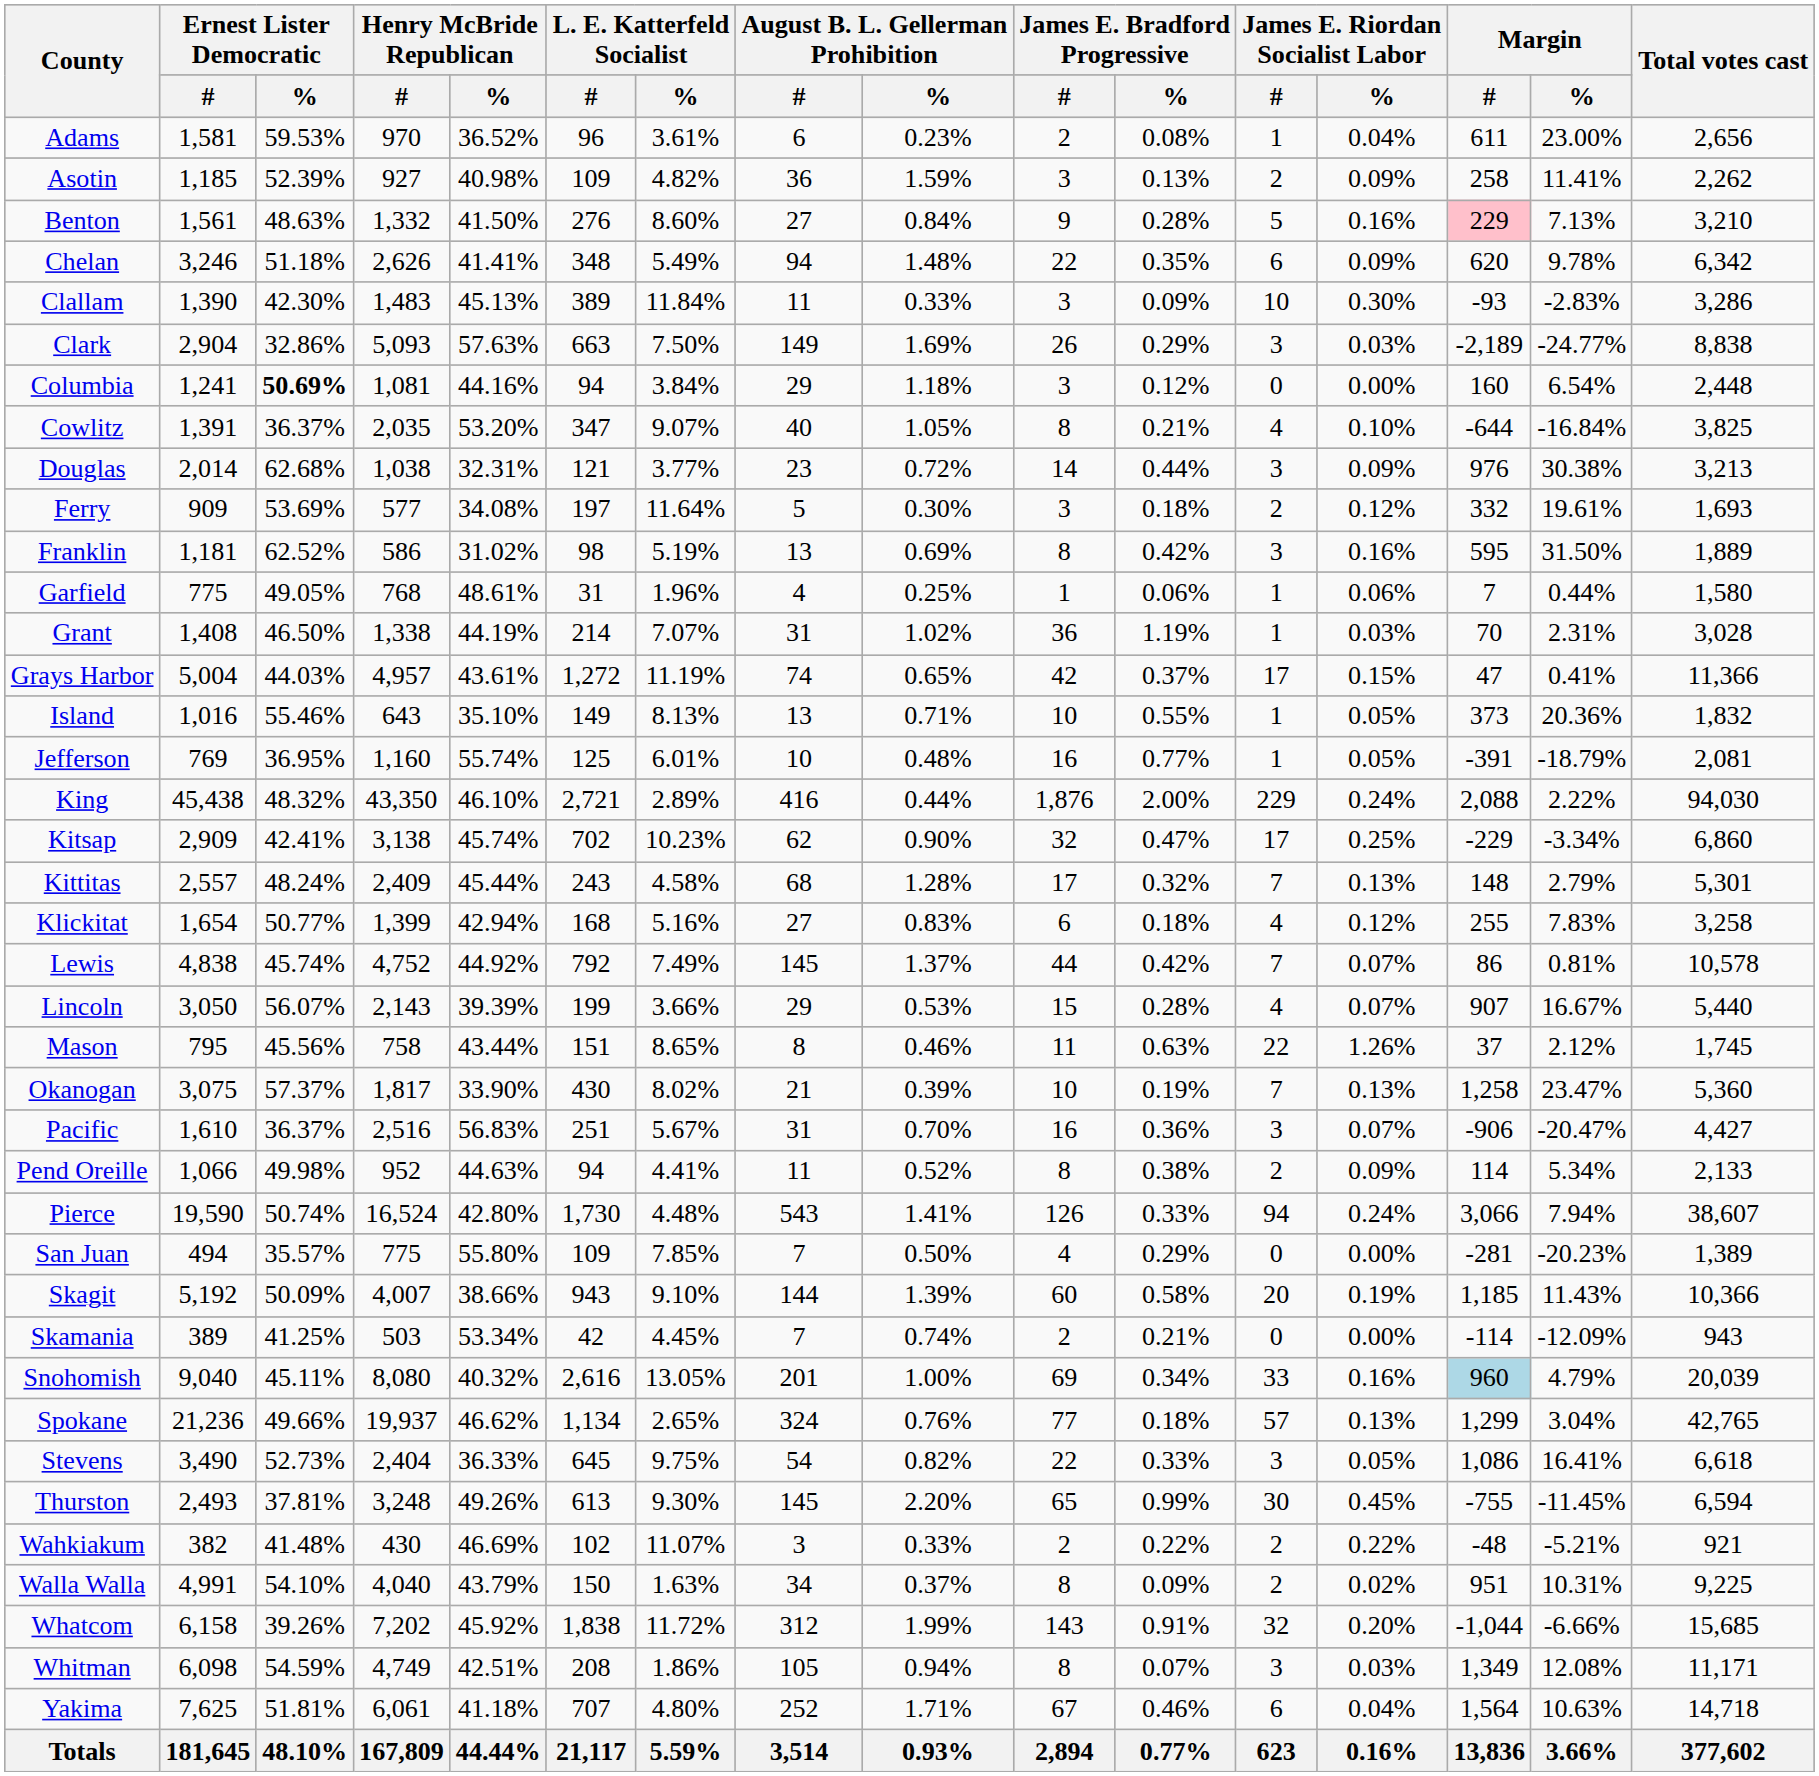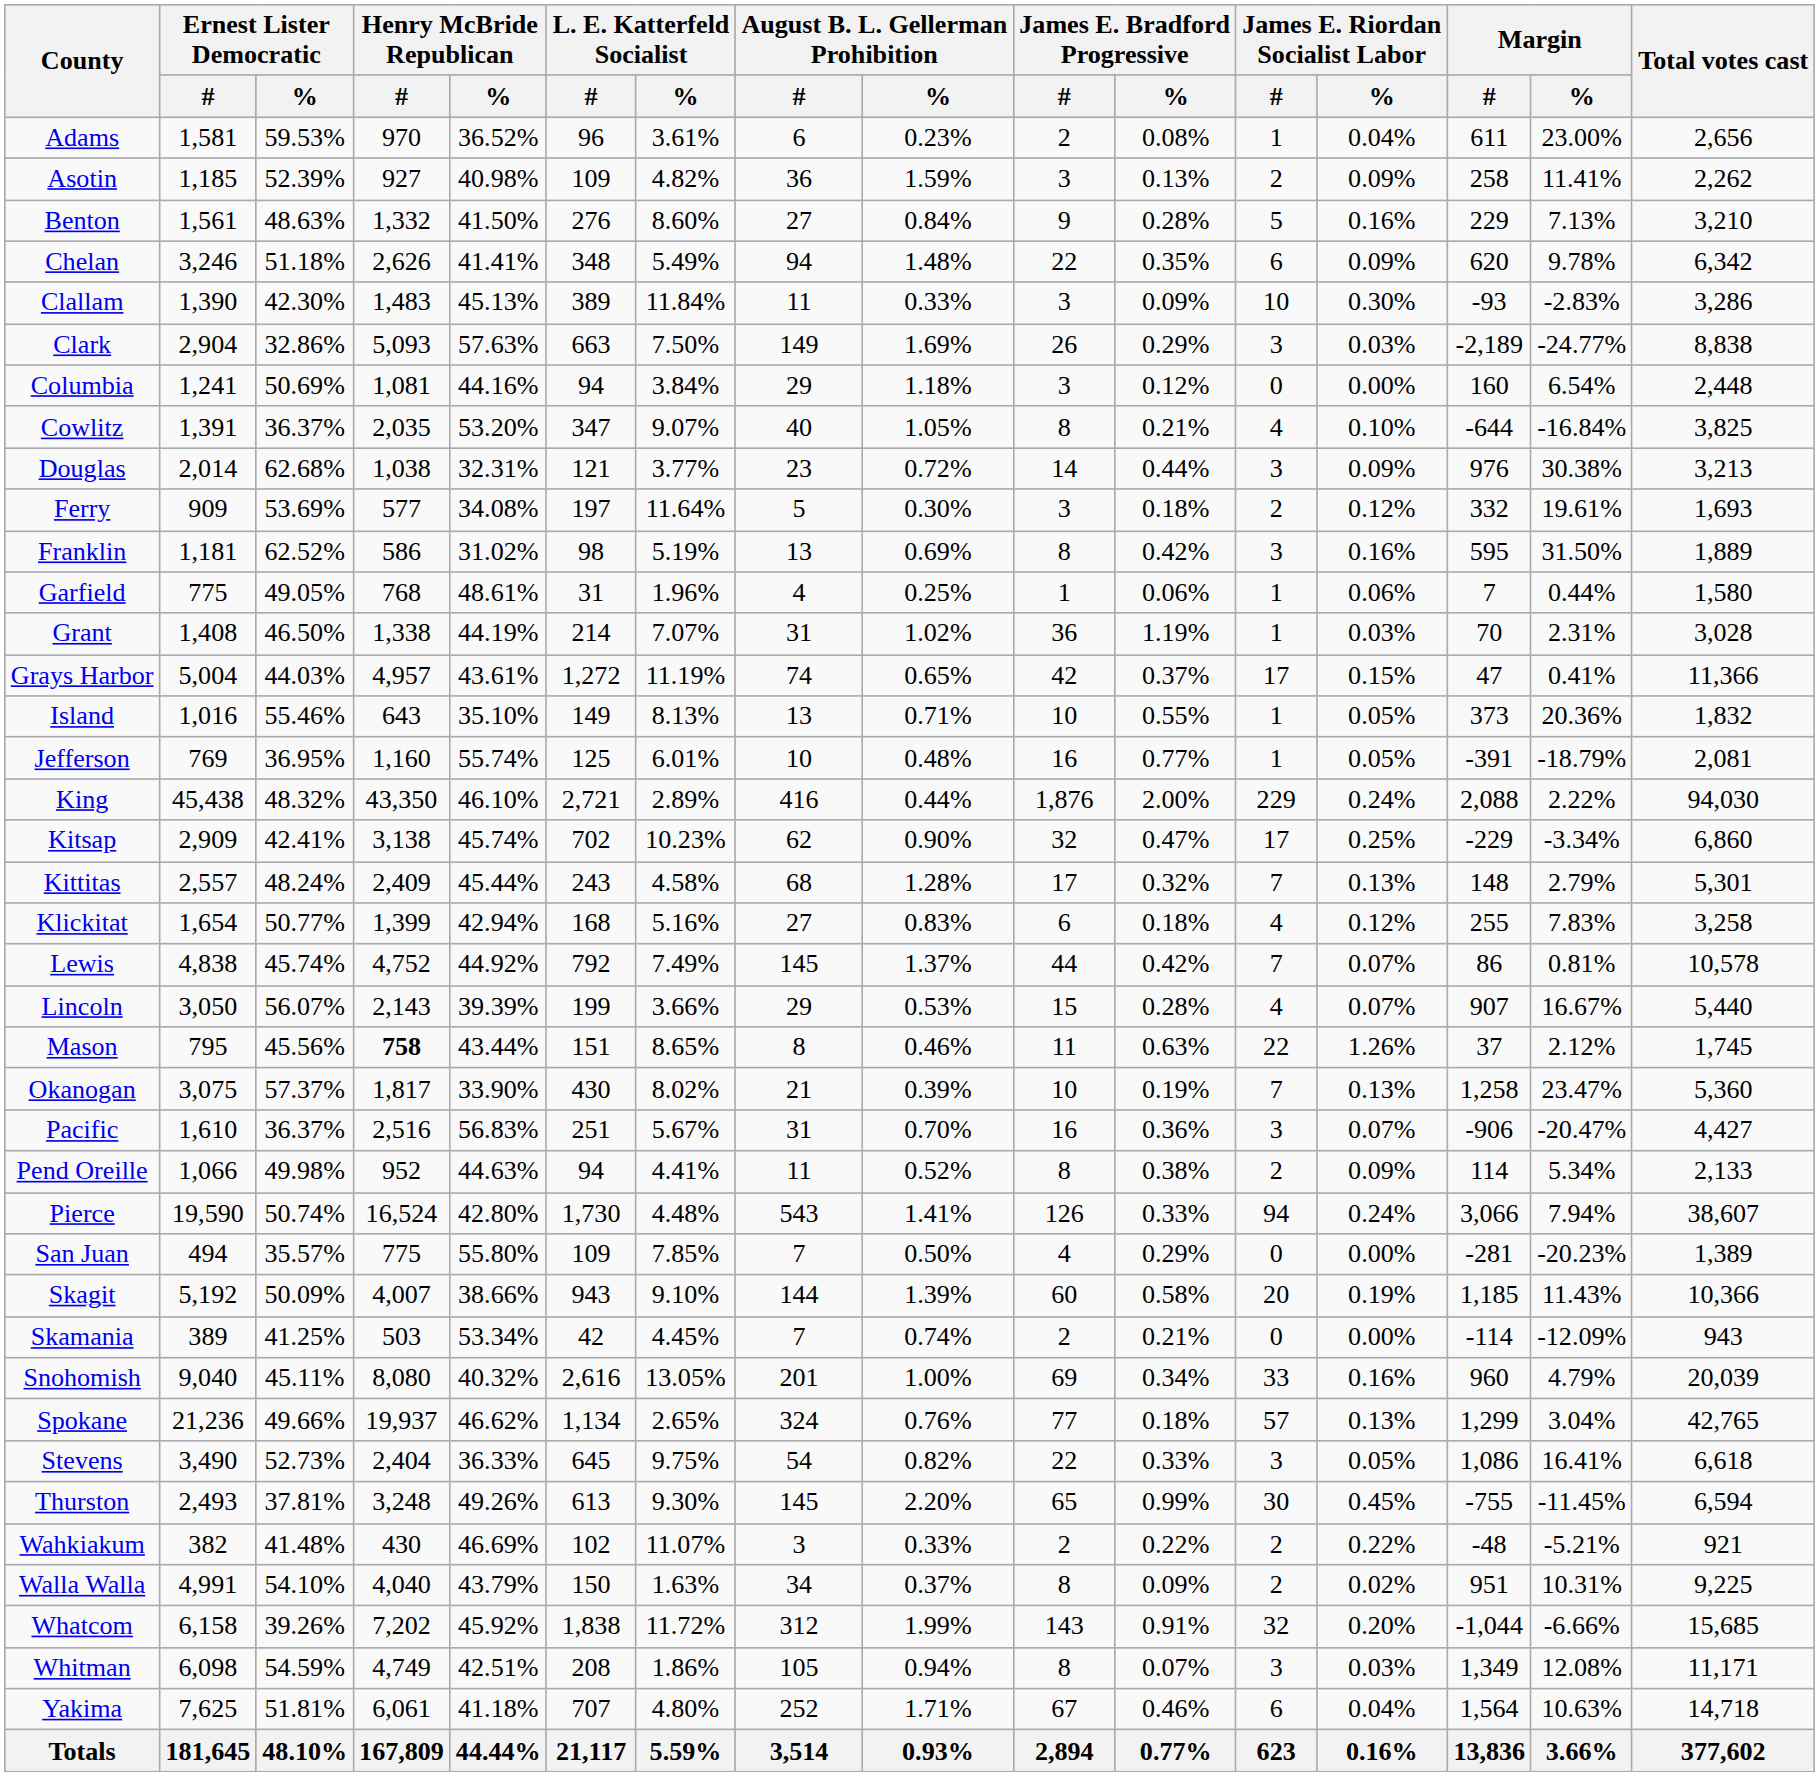(1489, 219) pink background -> (1489, 219) no background
(305, 385) bold -> (305, 385) normal
(401, 1047) normal -> (401, 1047) bold
(1489, 1378) lightblue background -> (1489, 1378) no background
